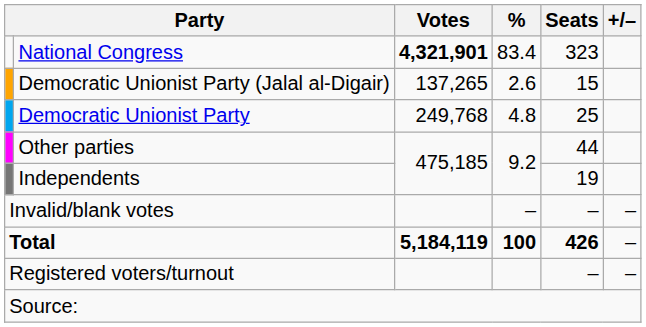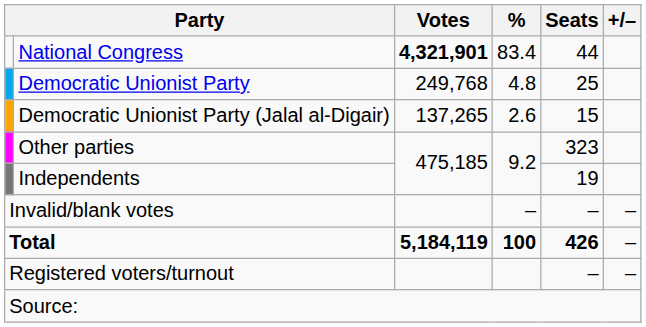(582, 52) 323 -> (587, 52) 44
rows swapped: (134, 115) <-> (204, 83)
(587, 147) 44 -> (582, 147) 323
